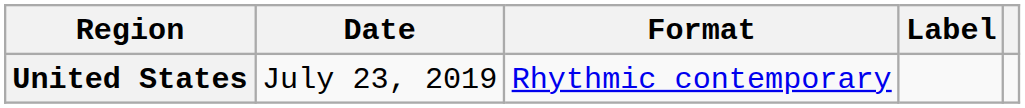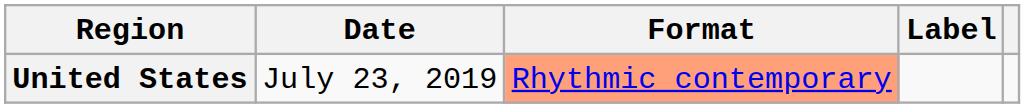(702, 79) no background -> (702, 79) lightsalmon background
